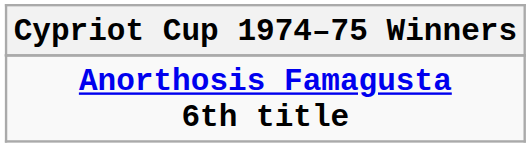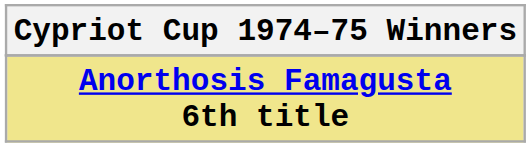(265, 99) no background -> (265, 99) khaki background
